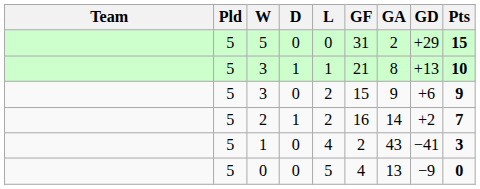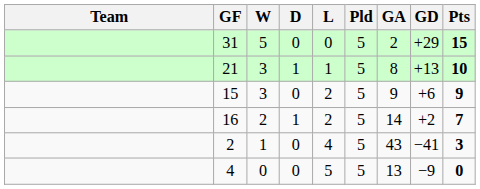columns swapped: (230, 17) <-> (361, 17)
